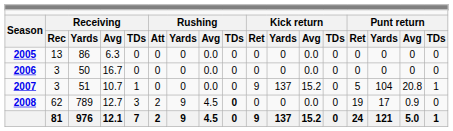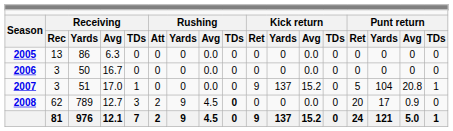(113, 86) 10.7 -> (113, 86) 17.0
(358, 102) 19 -> (358, 102) 20
